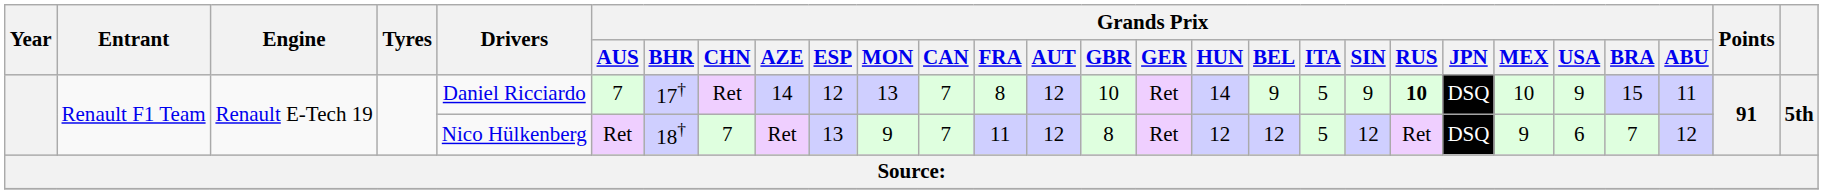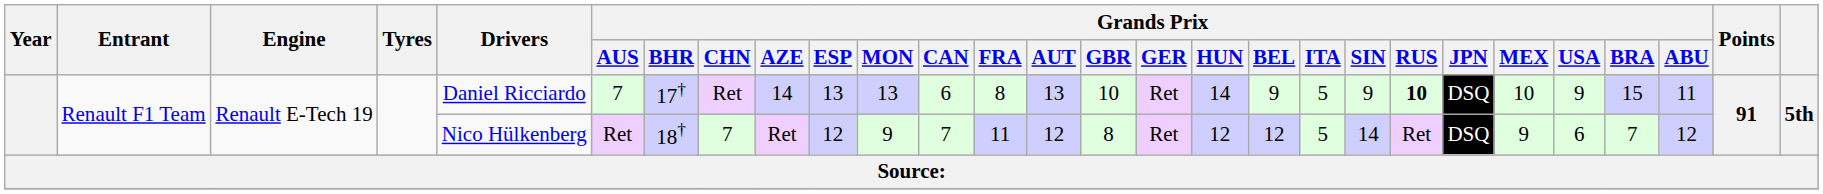(833, 94) 12 -> (833, 94) 13
(946, 94) 7 -> (946, 94) 6
(1054, 94) 12 -> (1054, 94) 13
(833, 134) 13 -> (833, 134) 12
(1368, 134) 12 -> (1368, 134) 14
